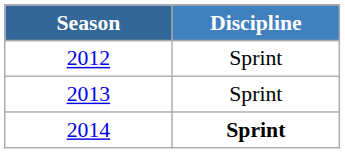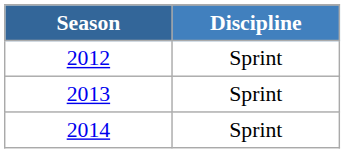(256, 130) bold -> (256, 130) normal
